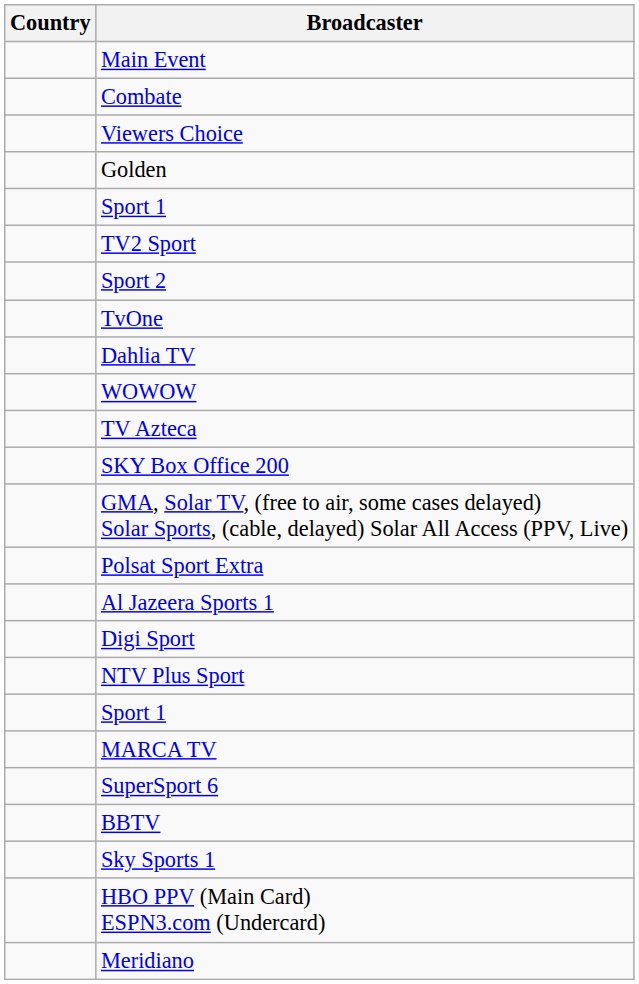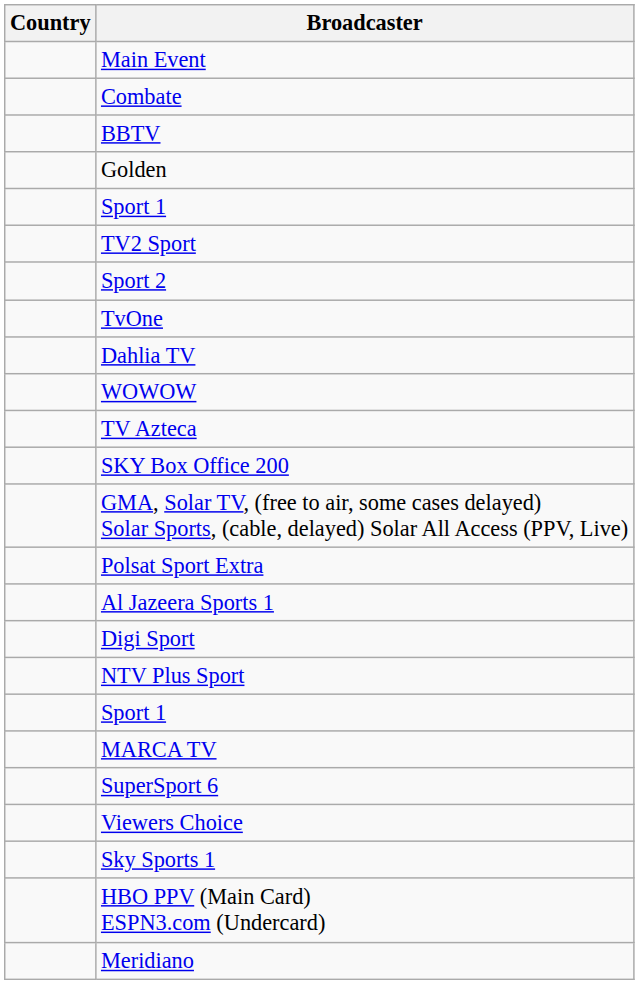(172, 133) Viewers Choice -> (131, 133) BBTV
(131, 823) BBTV -> (172, 823) Viewers Choice
